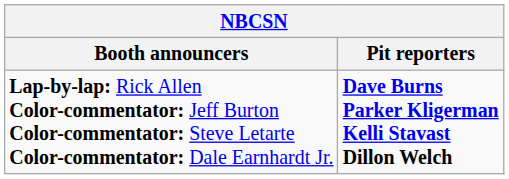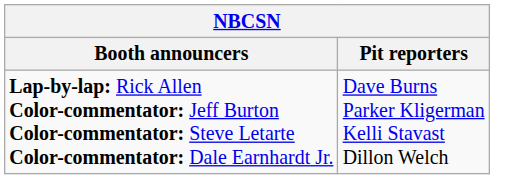(421, 122) bold -> (414, 122) normal
